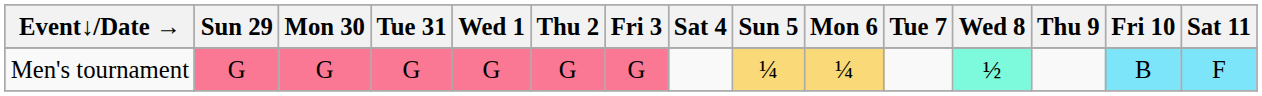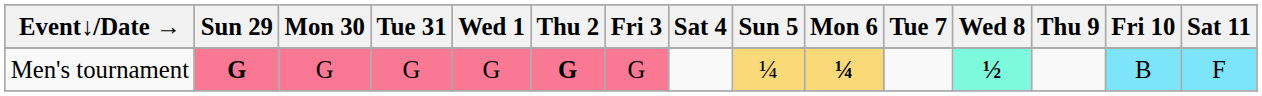(237, 69) normal -> (237, 69) bold
(568, 69) normal -> (568, 69) bold
(844, 69) normal -> (844, 69) bold
(992, 69) normal -> (992, 69) bold
